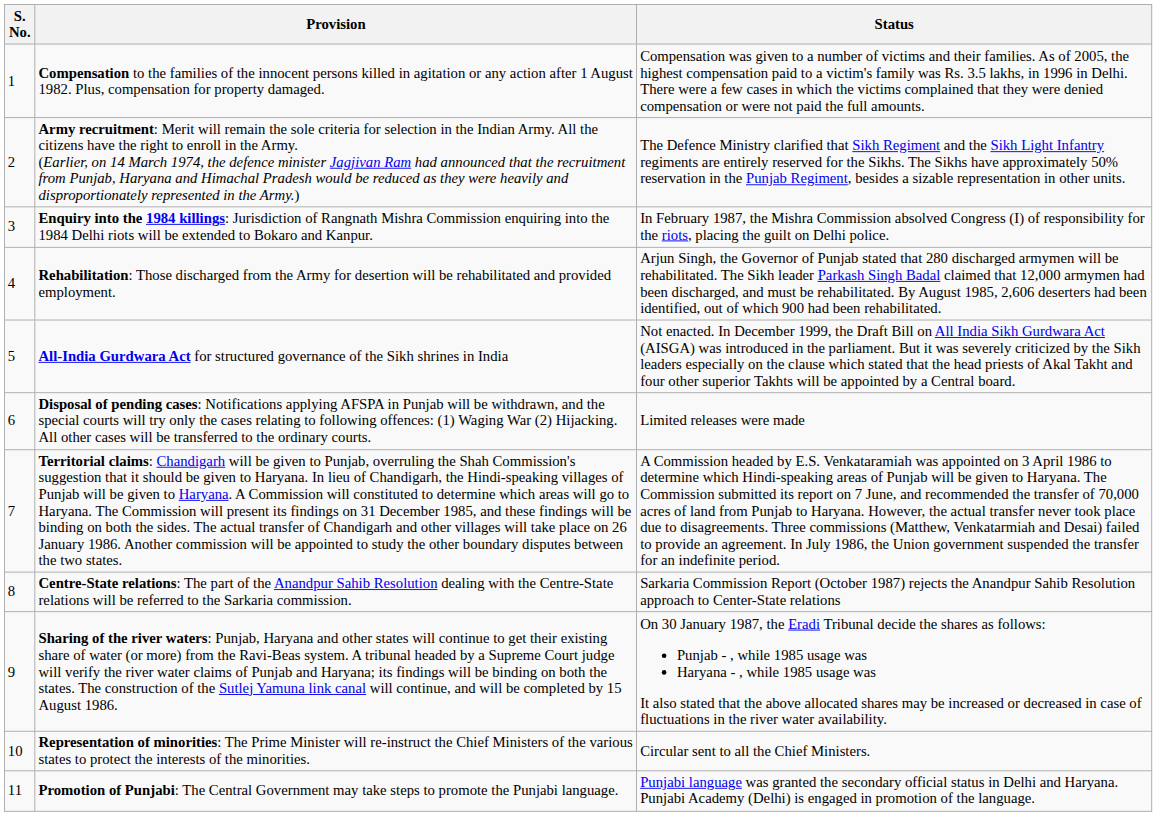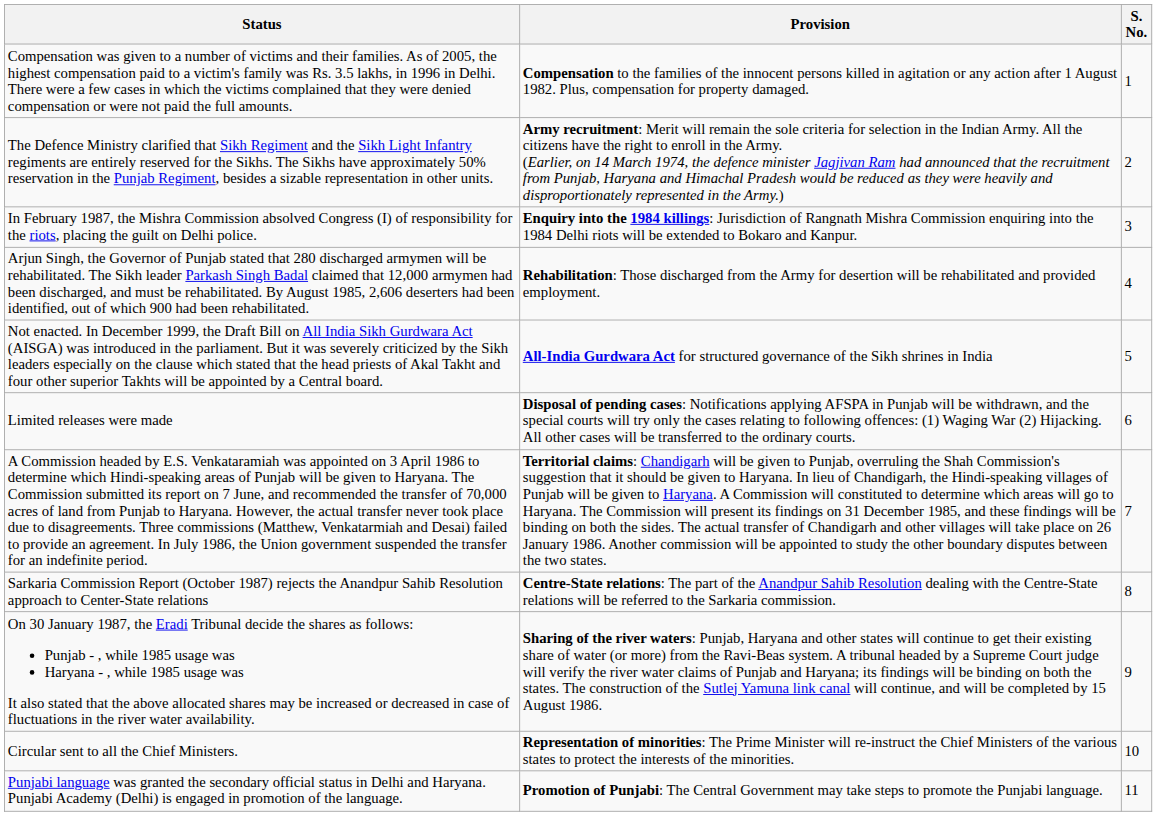columns swapped: (20, 24) <-> (894, 24)
